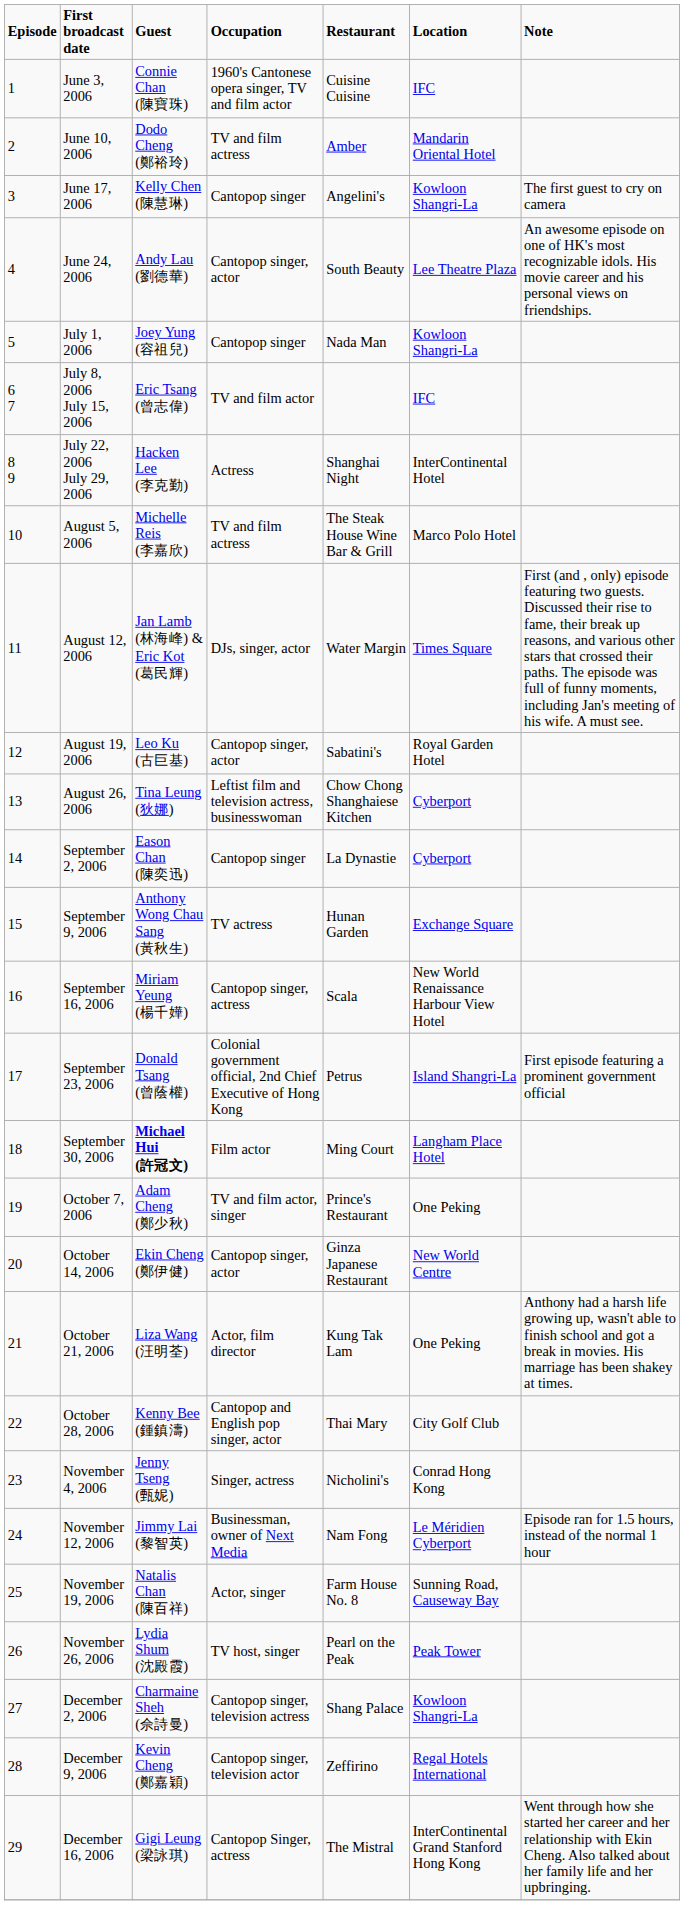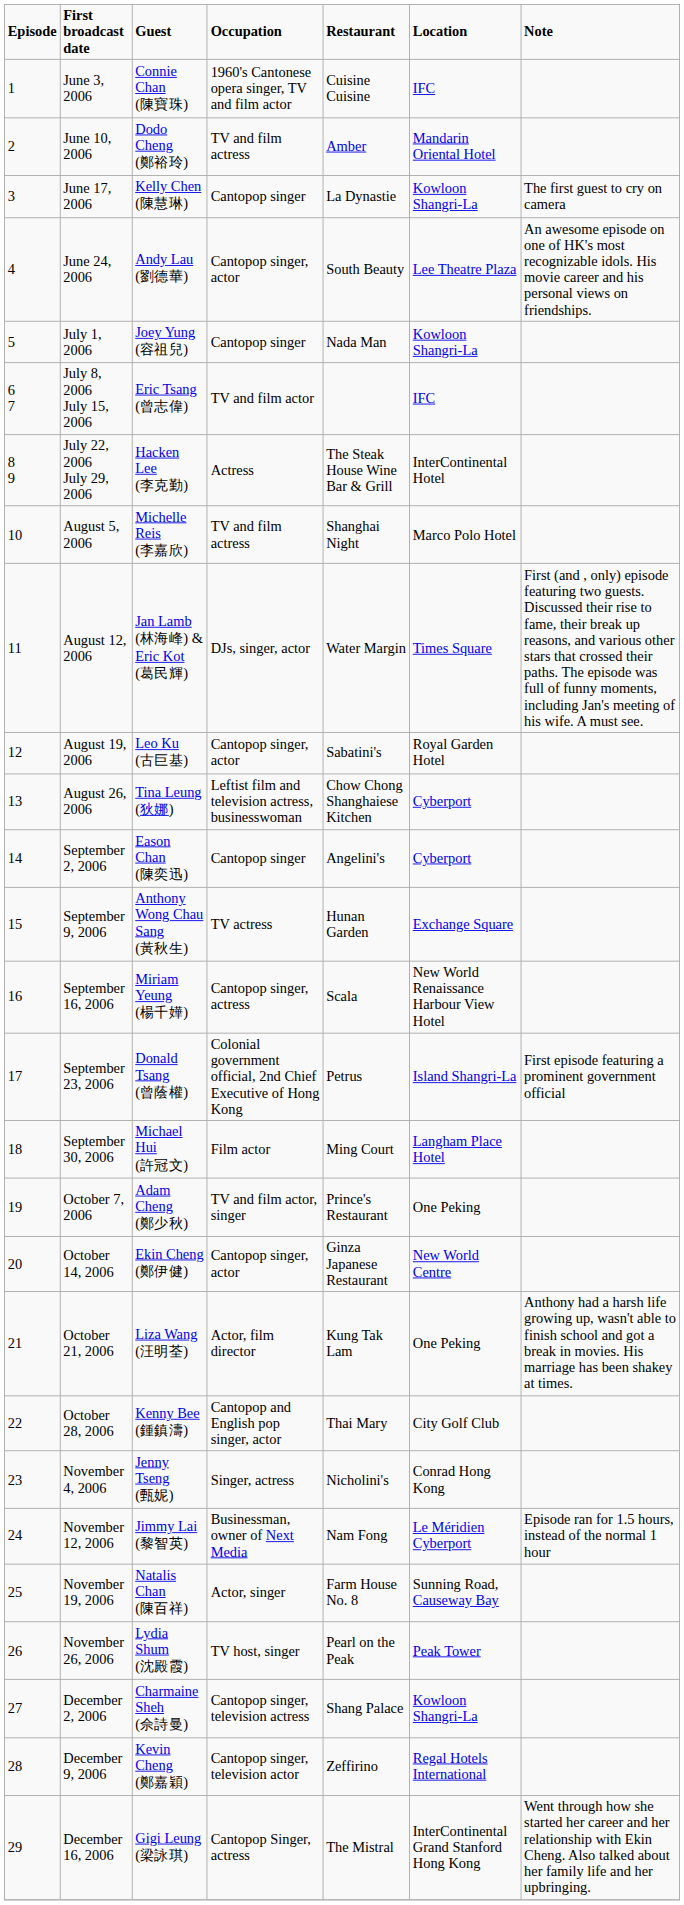(355, 196) Angelini's -> (361, 196) La Dynastie
(353, 470) Shanghai Night -> (362, 470) The Steak House Wine Bar & Grill
(362, 534) The Steak House Wine Bar & Grill -> (353, 534) Shanghai Night
(361, 858) La Dynastie -> (355, 858) Angelini's
(162, 1148) bold -> (162, 1148) normal
